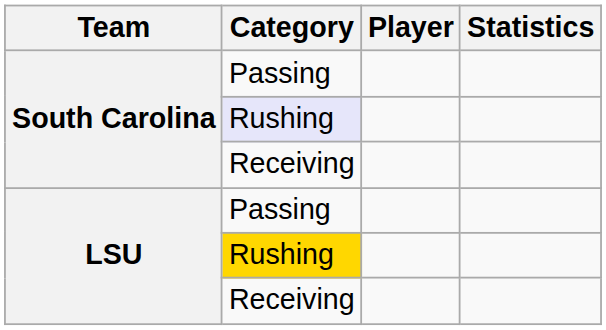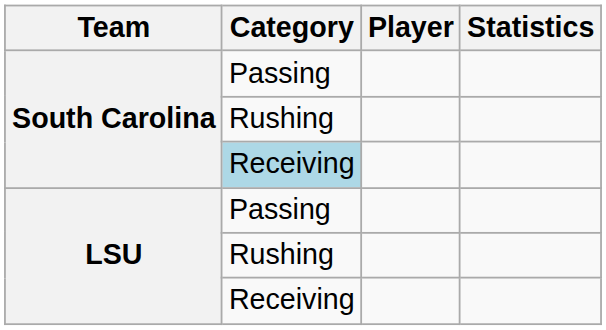(281, 118) lavender background -> (281, 118) no background
(292, 164) no background -> (292, 164) lightblue background
(281, 254) gold background -> (281, 254) no background
